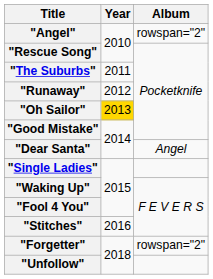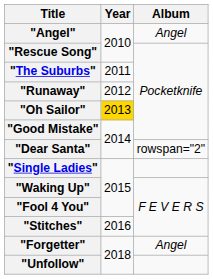(171, 33) rowspan="2" -> (171, 33) Angel
(171, 149) Angel -> (171, 149) rowspan="2"
(171, 245) rowspan="2" -> (171, 245) Angel
